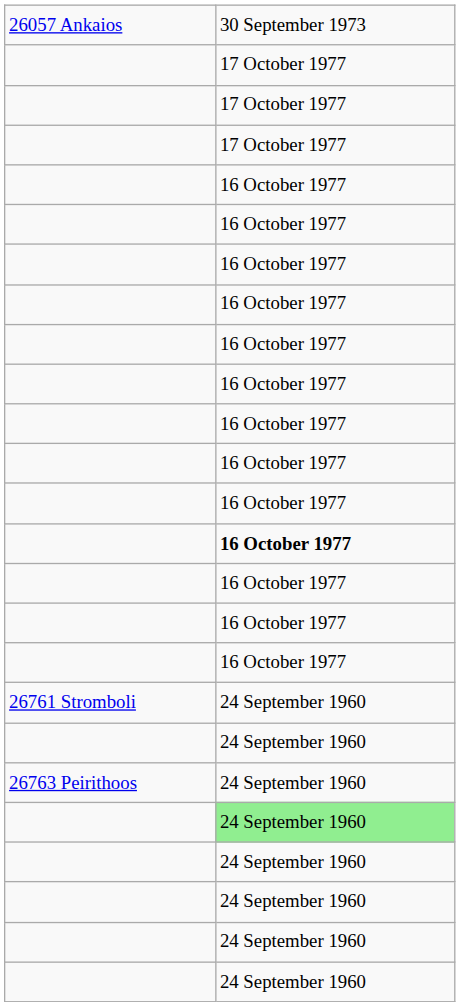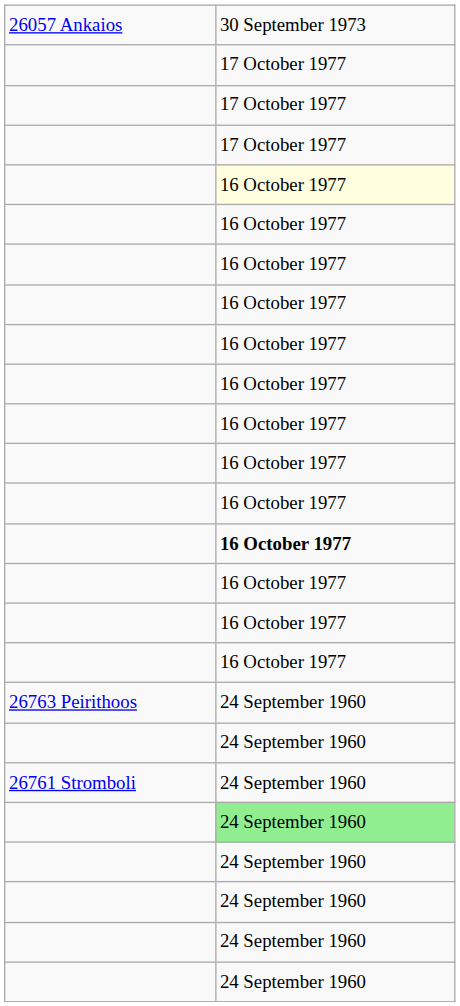(283, 184) no background -> (283, 184) lightyellow background
(72, 702) 26761 Stromboli -> (73, 702) 26763 Peirithoos
(73, 781) 26763 Peirithoos -> (72, 781) 26761 Stromboli
